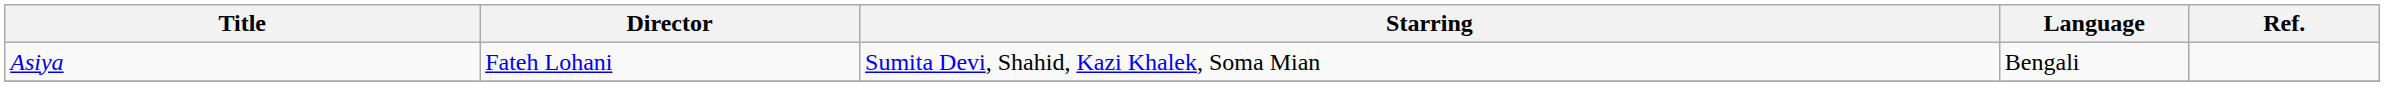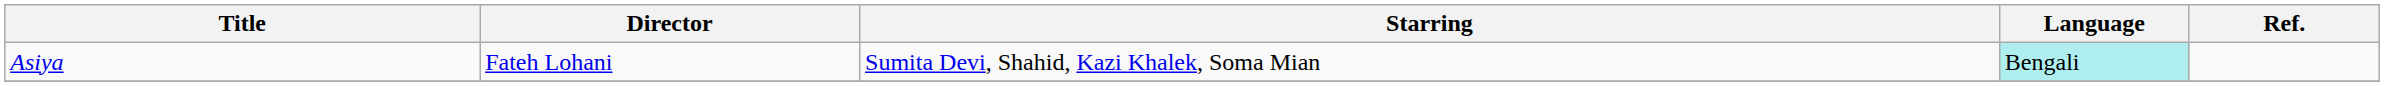(2042, 61) no background -> (2042, 61) paleturquoise background
